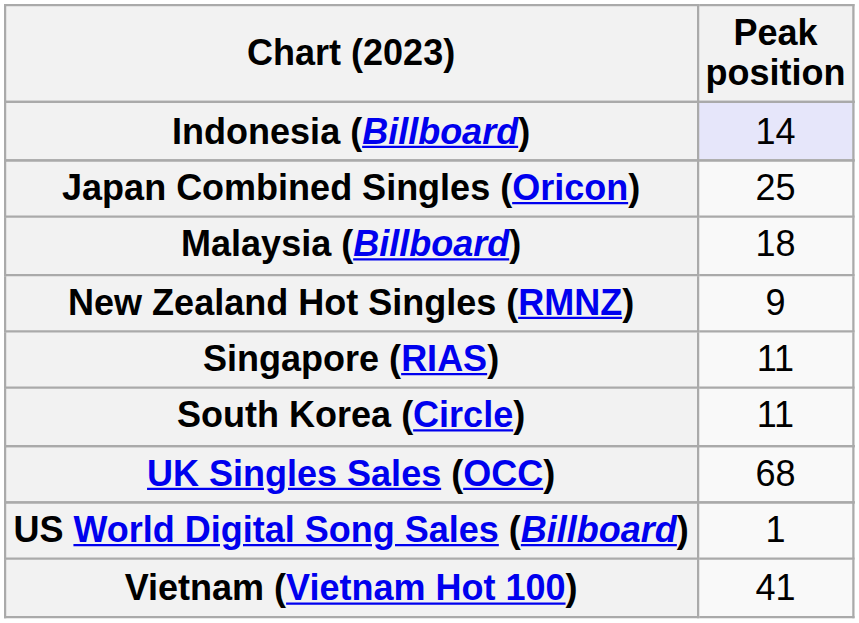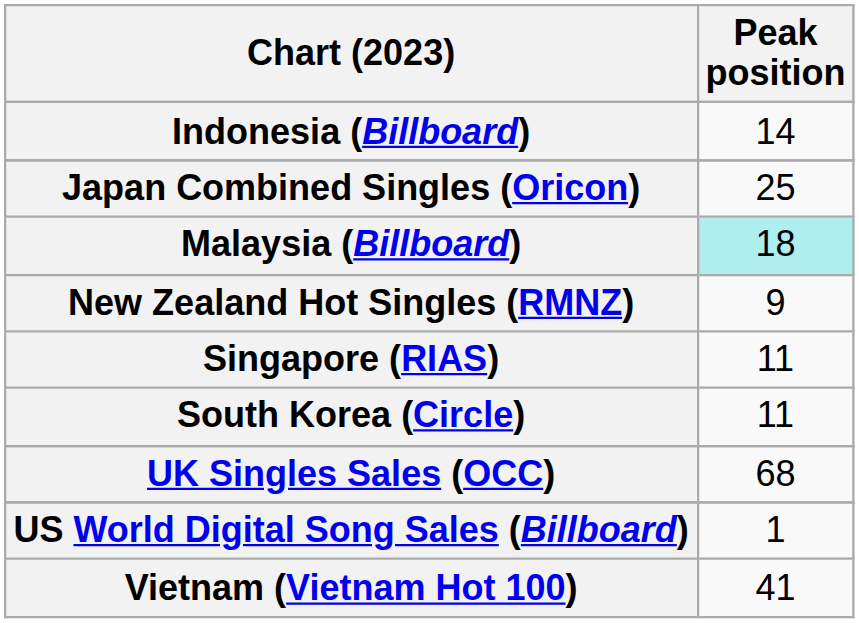(775, 130) lavender background -> (775, 130) no background
(775, 244) no background -> (775, 244) paleturquoise background
